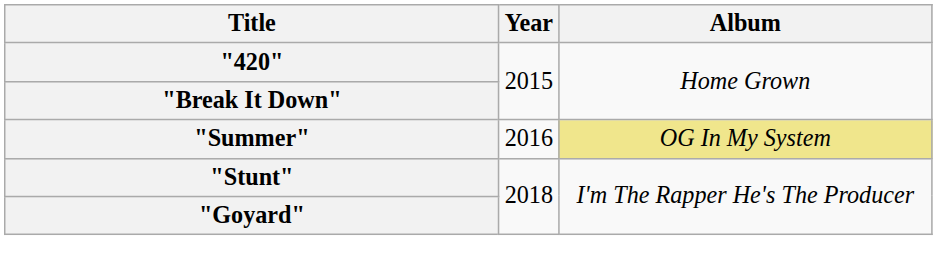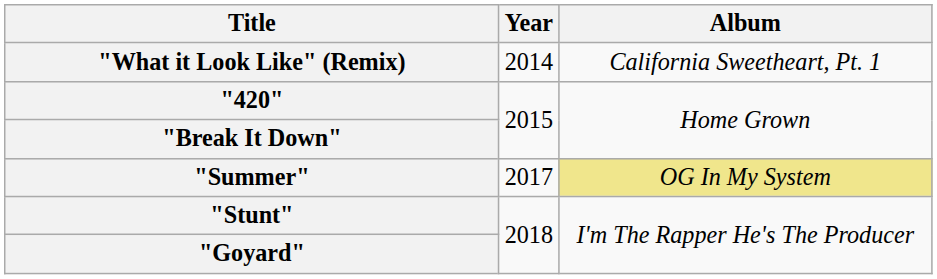+ row: (252, 61)
(529, 138) 2016 -> (529, 176) 2017
